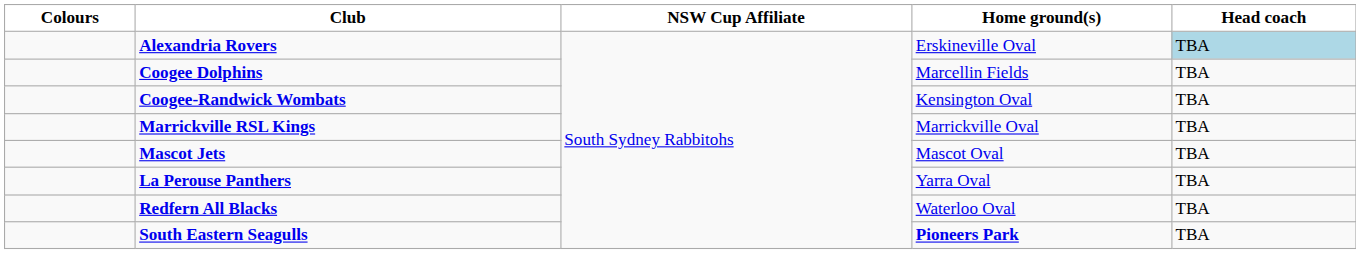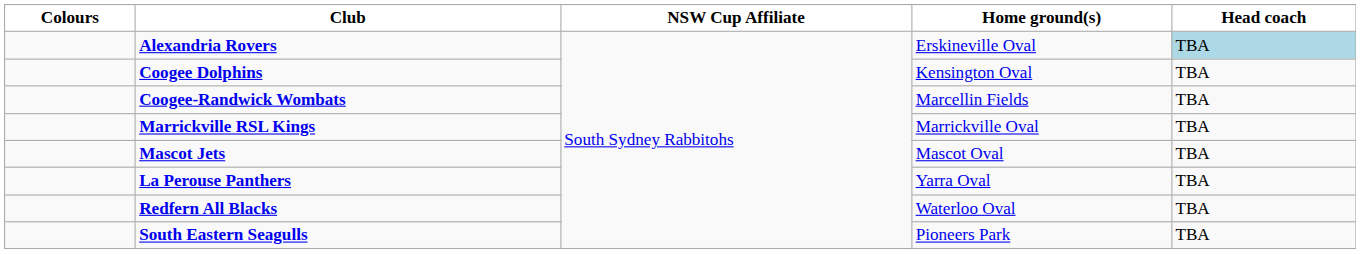(972, 72) Marcellin Fields -> (974, 72) Kensington Oval
(974, 99) Kensington Oval -> (972, 99) Marcellin Fields
(967, 235) bold -> (963, 235) normal
